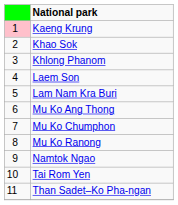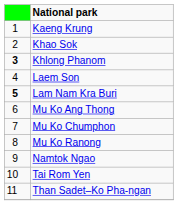(12, 29) pink background -> (12, 29) no background
(12, 61) normal -> (12, 61) bold
(12, 94) normal -> (12, 94) bold
